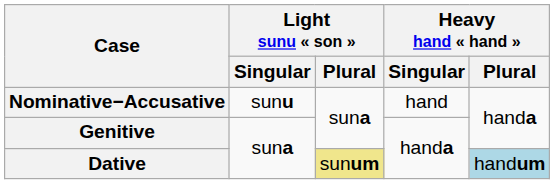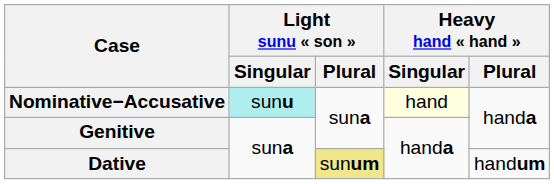(272, 102) no background -> (272, 102) paleturquoise background
(427, 102) no background -> (427, 102) lightyellow background
(510, 163) lightblue background -> (510, 163) no background
